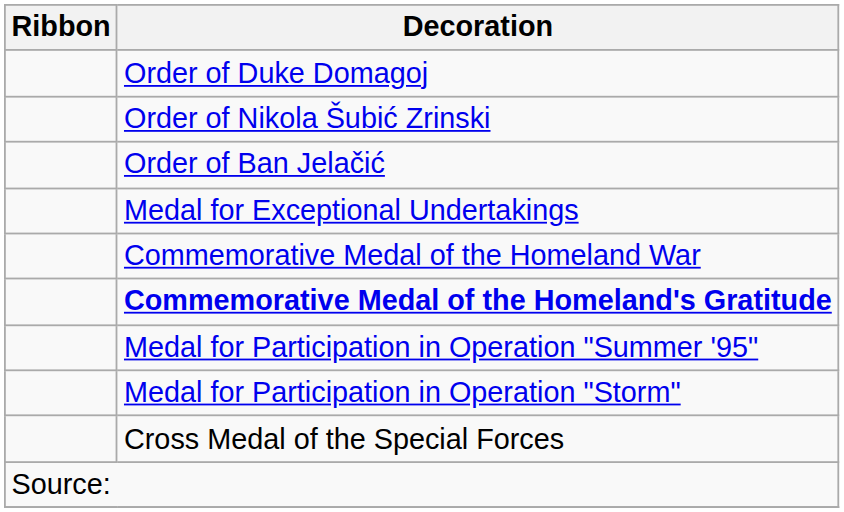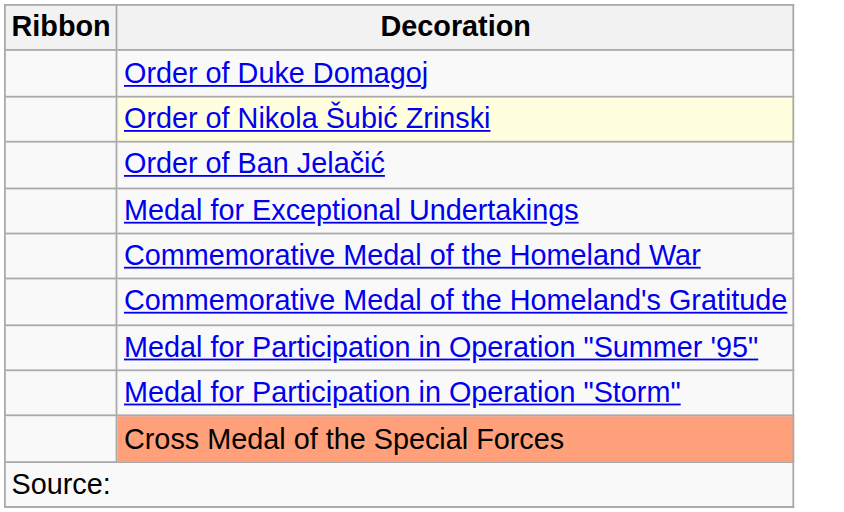(307, 118) no background -> (307, 118) lightyellow background
(478, 301) bold -> (456, 301) normal
(344, 438) no background -> (344, 438) lightsalmon background
